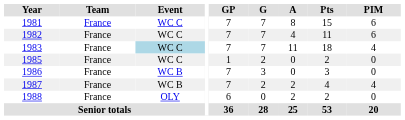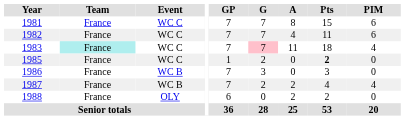(98, 47) no background -> (98, 47) paleturquoise background
(170, 47) lightblue background -> (170, 47) no background
(263, 47) no background -> (263, 47) pink background
(327, 59) normal -> (327, 59) bold
